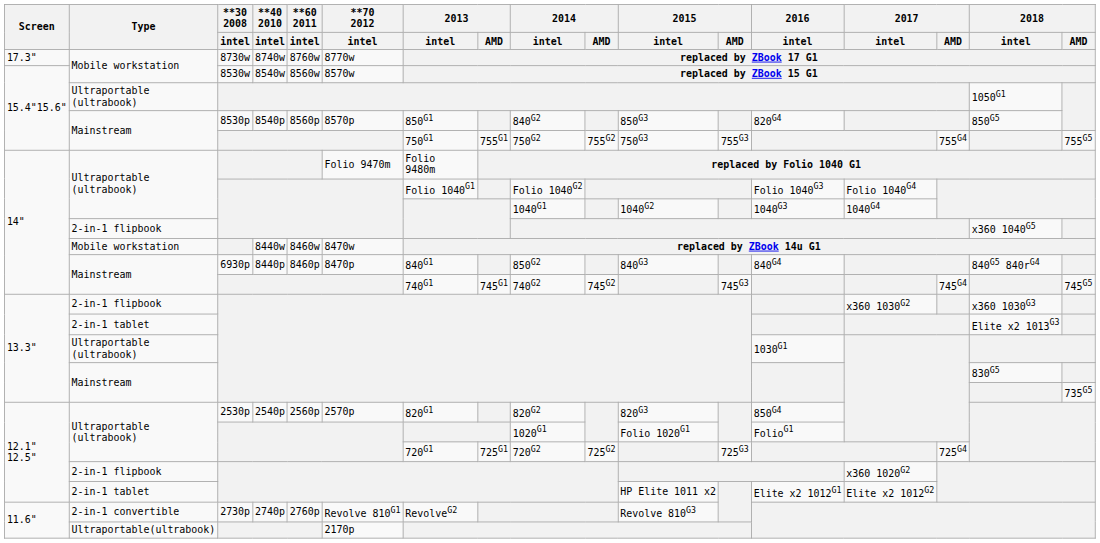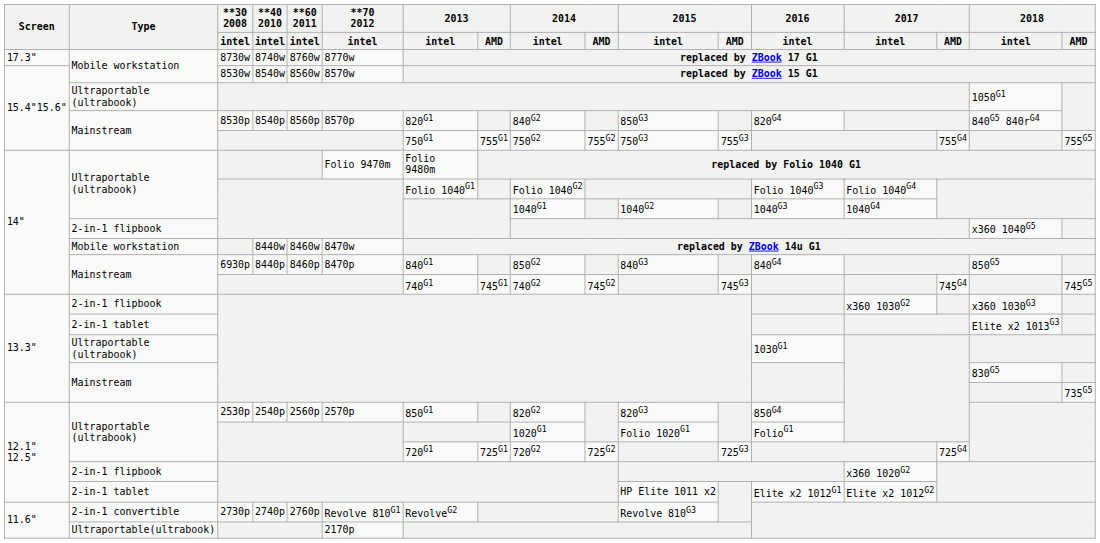(419, 121) 850G1 -> (419, 121) 820G1
(986, 121) 850G5 -> (1006, 121) 840G5 840rG4
(1006, 265) 840G5 840rG4 -> (986, 265) 850G5
(419, 412) 820G1 -> (419, 412) 850G1
